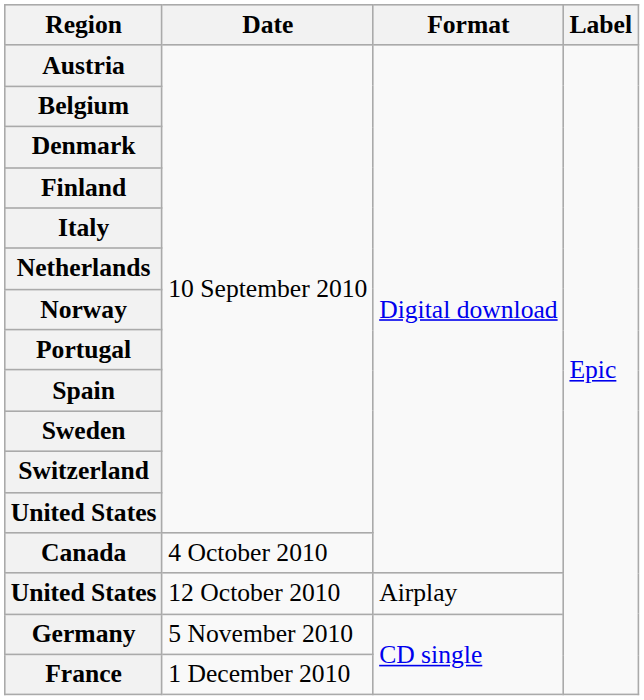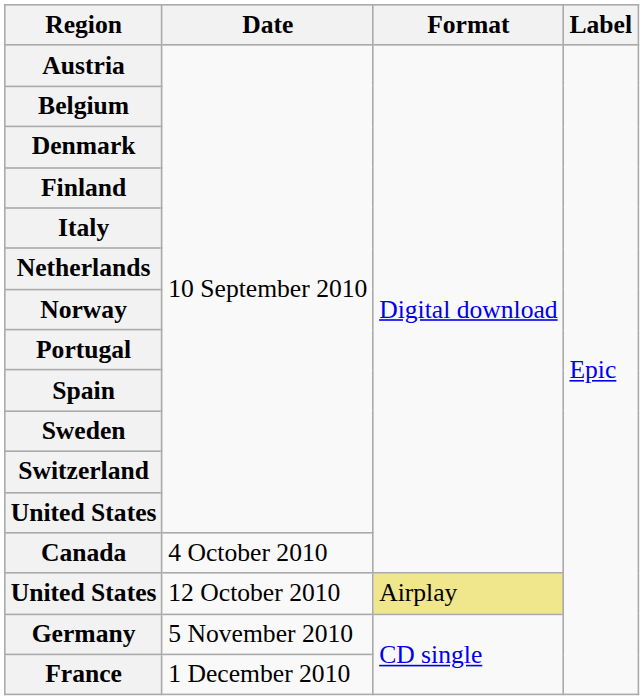(418, 593) no background -> (418, 593) khaki background
